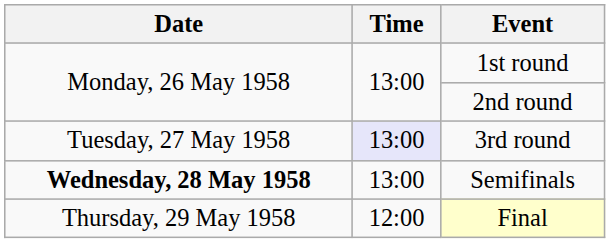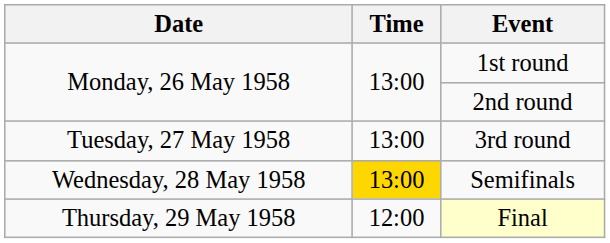(397, 140) lavender background -> (397, 140) no background
(179, 179) bold -> (179, 179) normal
(397, 179) no background -> (397, 179) gold background
